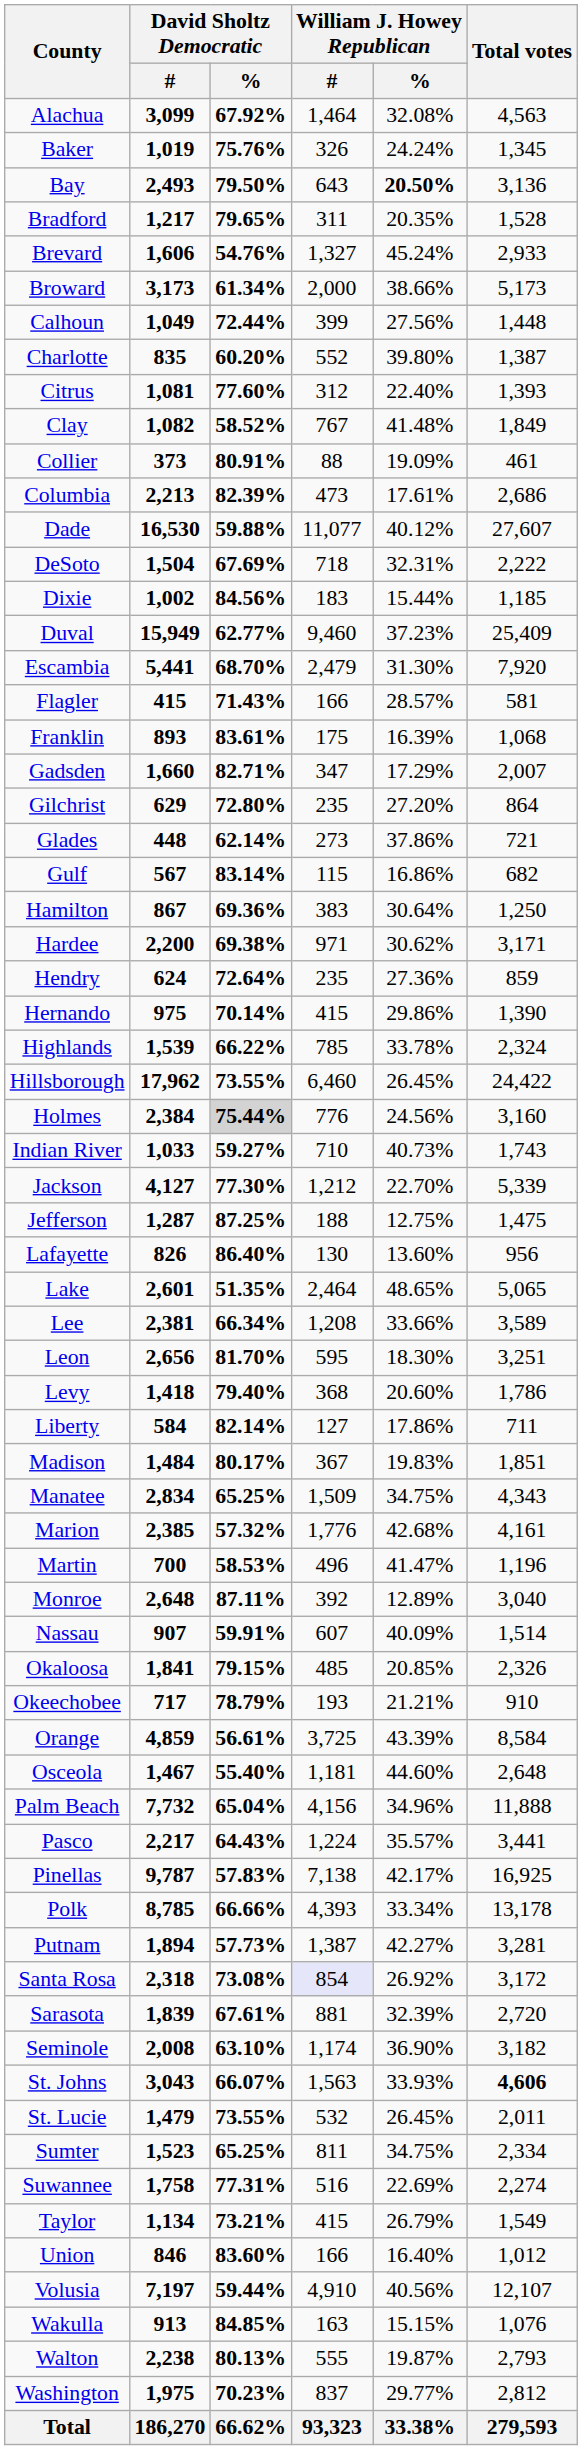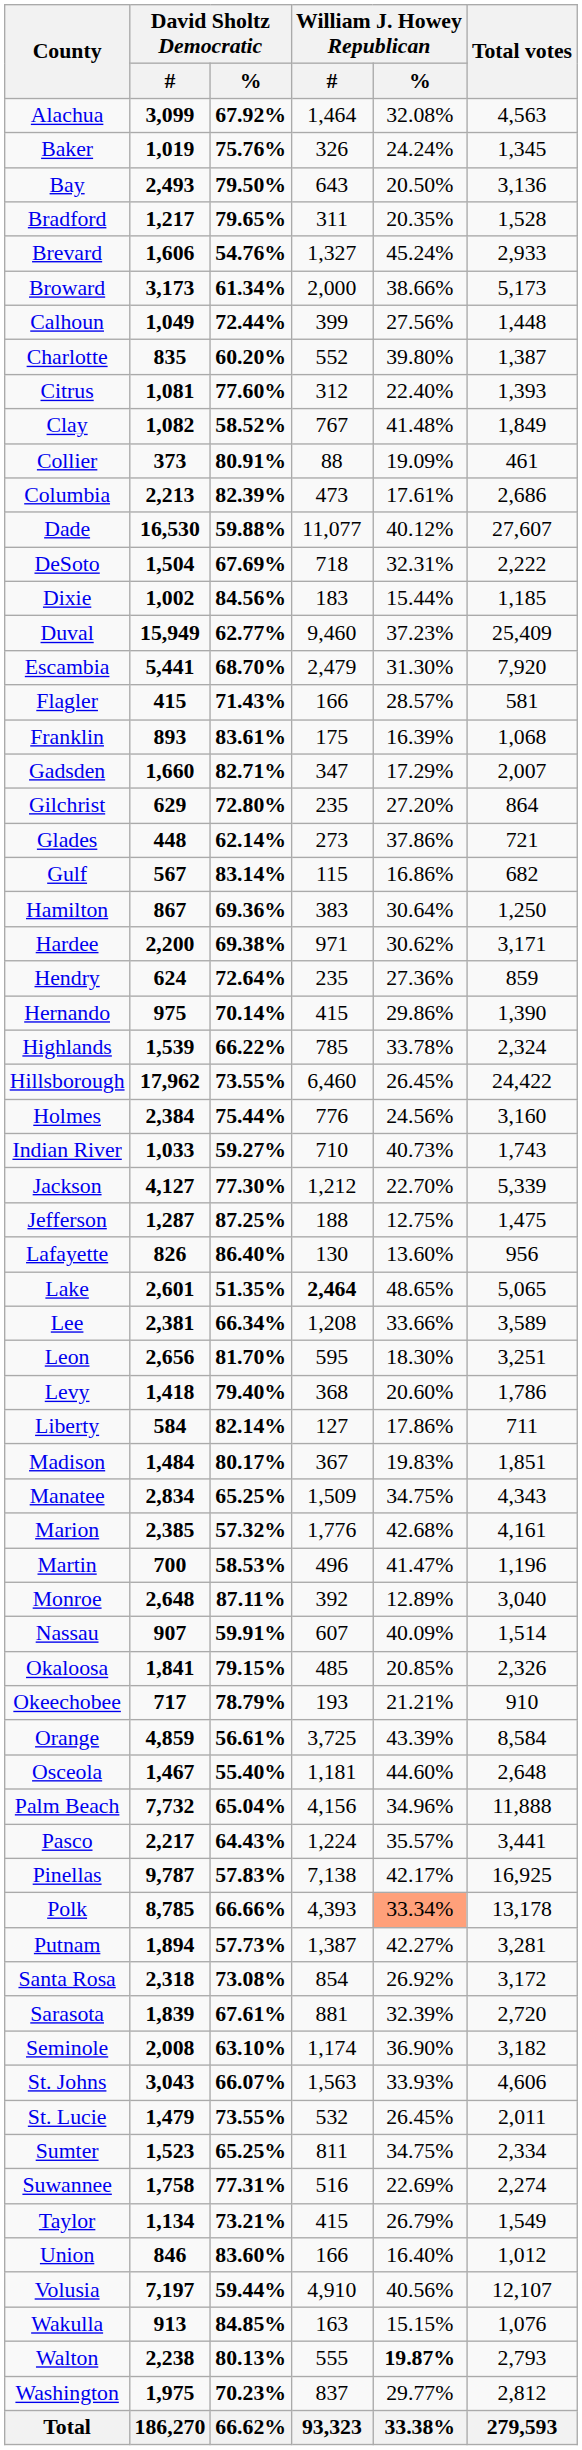(420, 184) bold -> (420, 184) normal
(251, 1116) lightgrey background -> (251, 1116) no background
(332, 1288) normal -> (332, 1288) bold
(420, 1909) no background -> (420, 1909) lightsalmon background
(332, 1978) lavender background -> (332, 1978) no background
(522, 2082) bold -> (522, 2082) normal
(420, 2358) normal -> (420, 2358) bold
